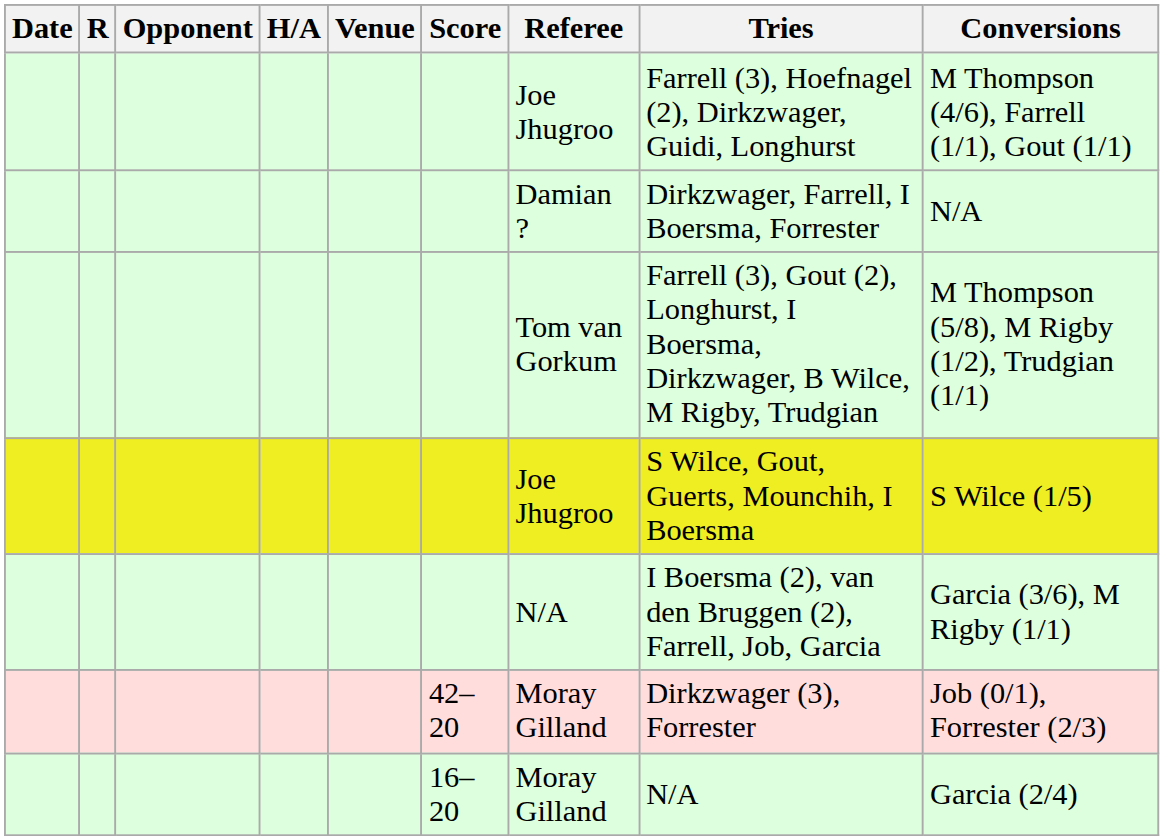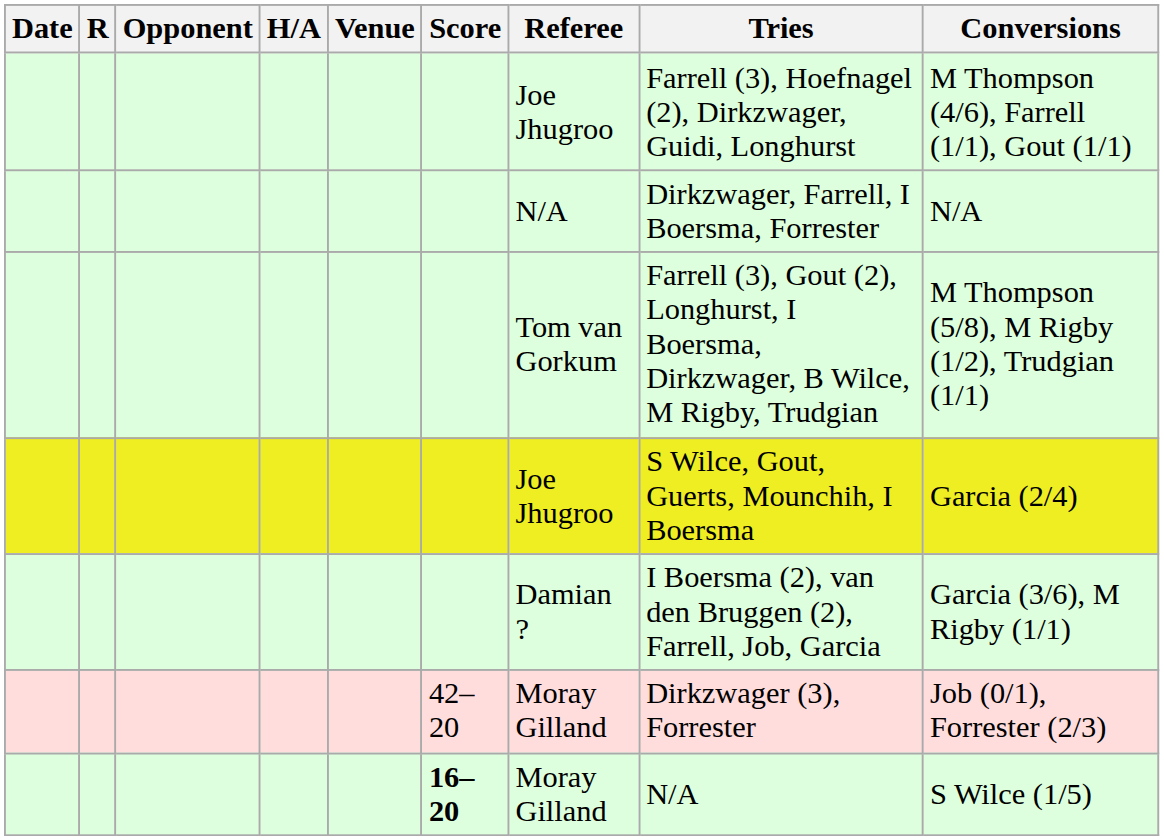(564, 210) Damian ? -> (542, 210) N/A
(1011, 495) S Wilce (1/5) -> (1004, 495) Garcia (2/4)
(542, 611) N/A -> (564, 611) Damian ?
(452, 793) normal -> (452, 793) bold
(1004, 793) Garcia (2/4) -> (1011, 793) S Wilce (1/5)
